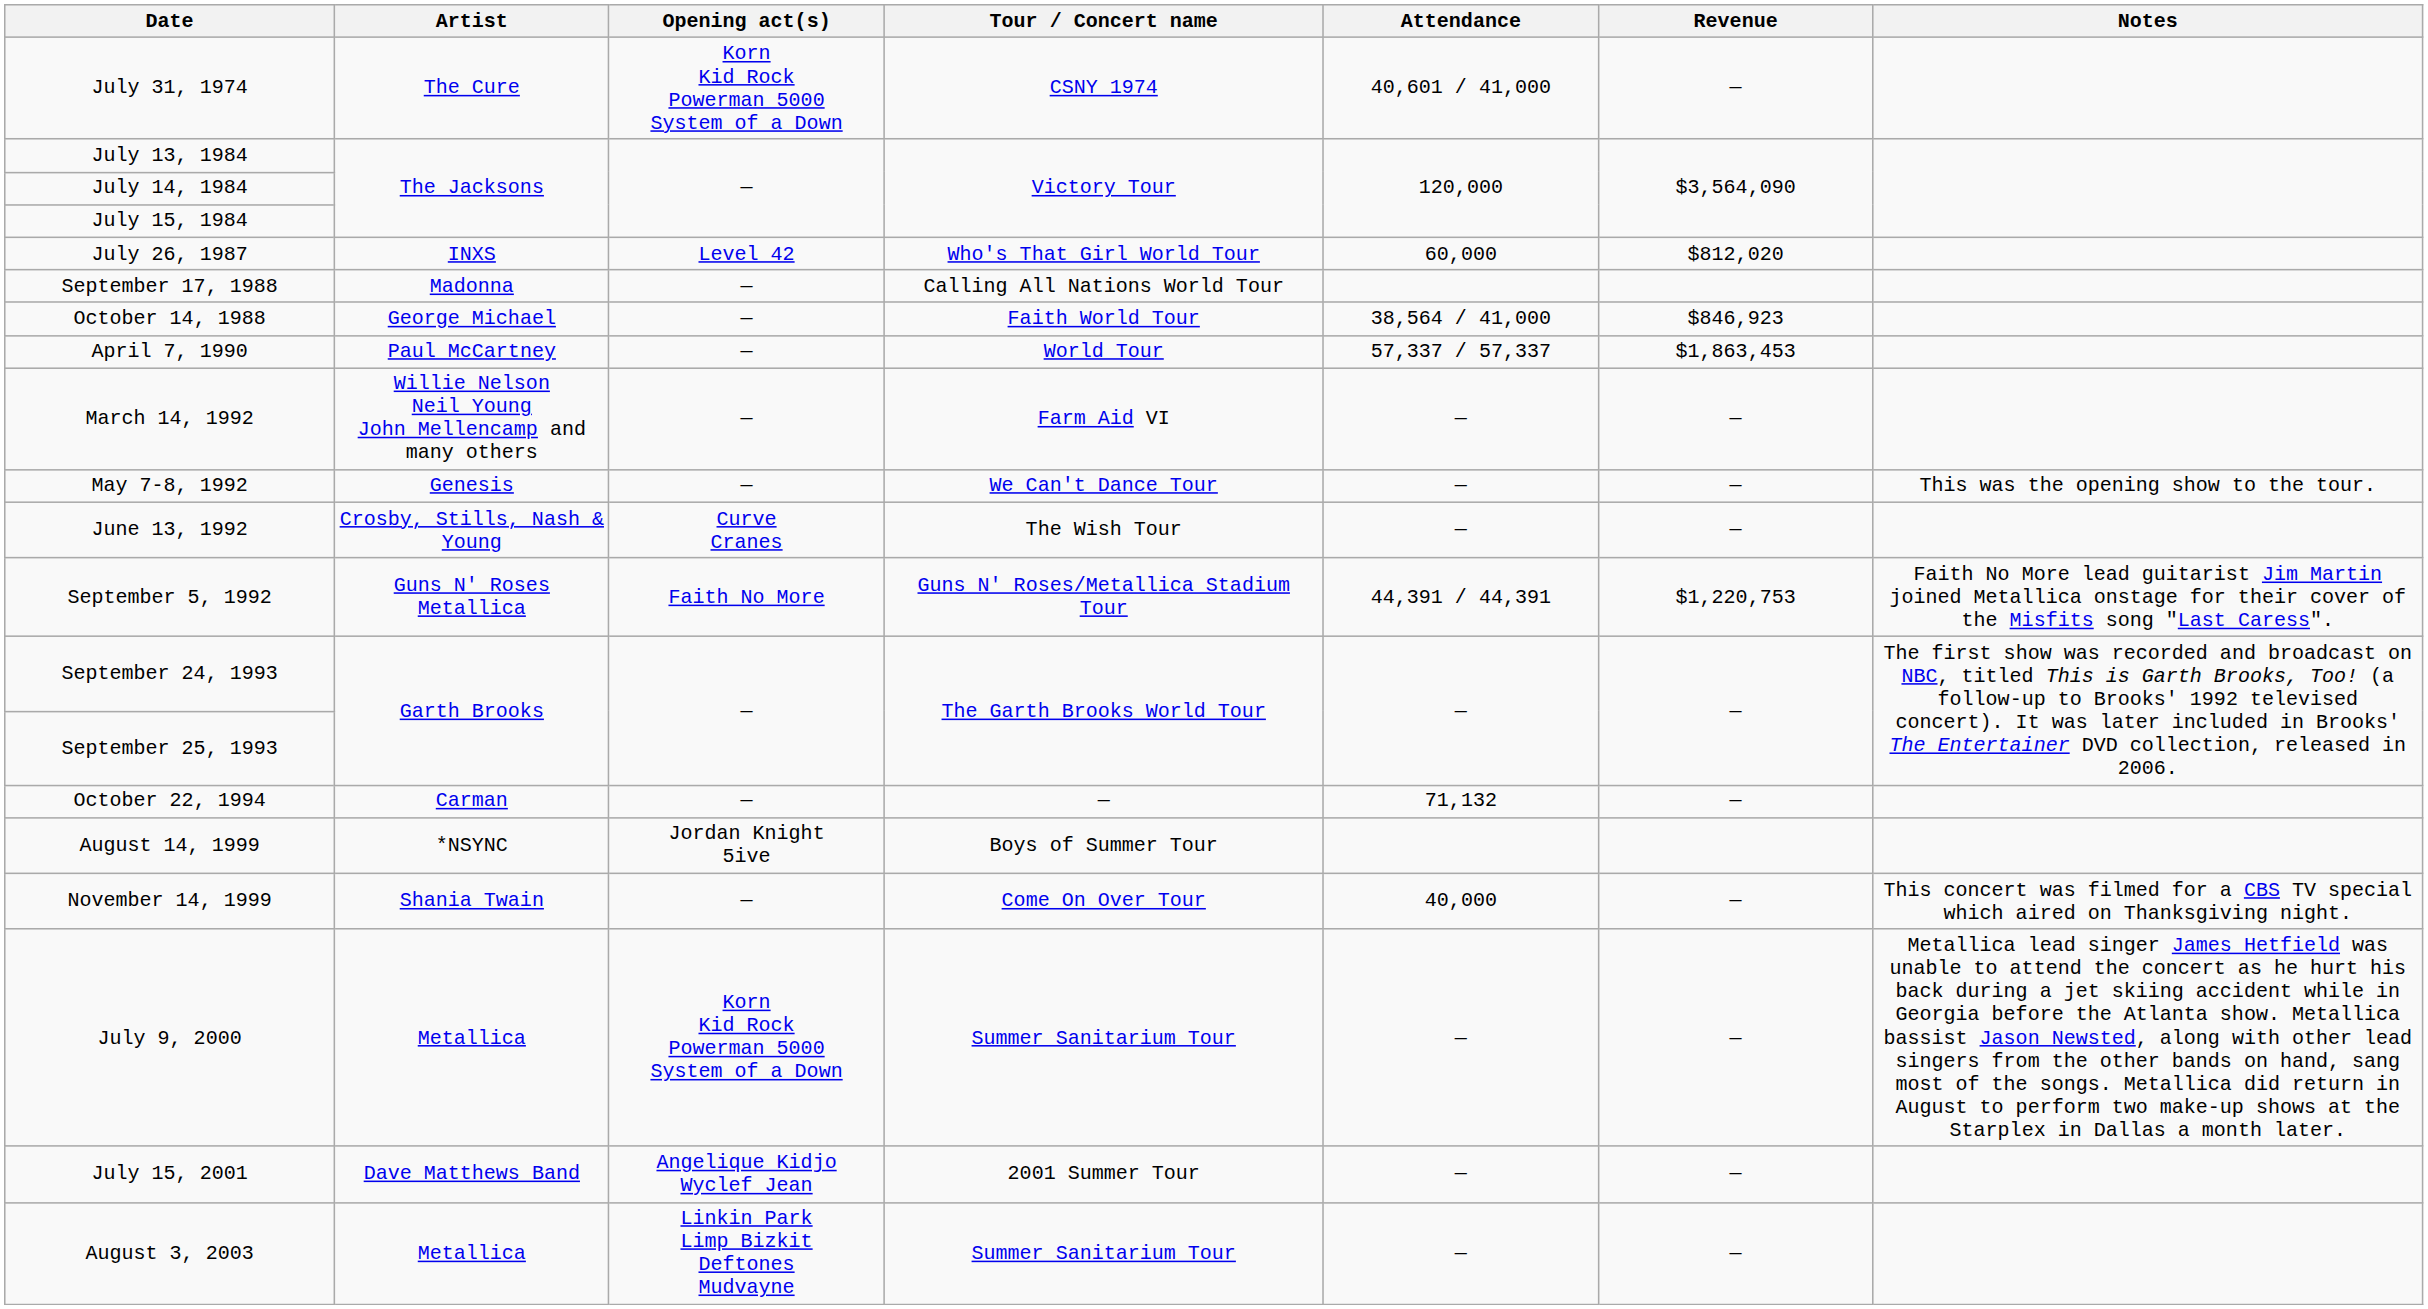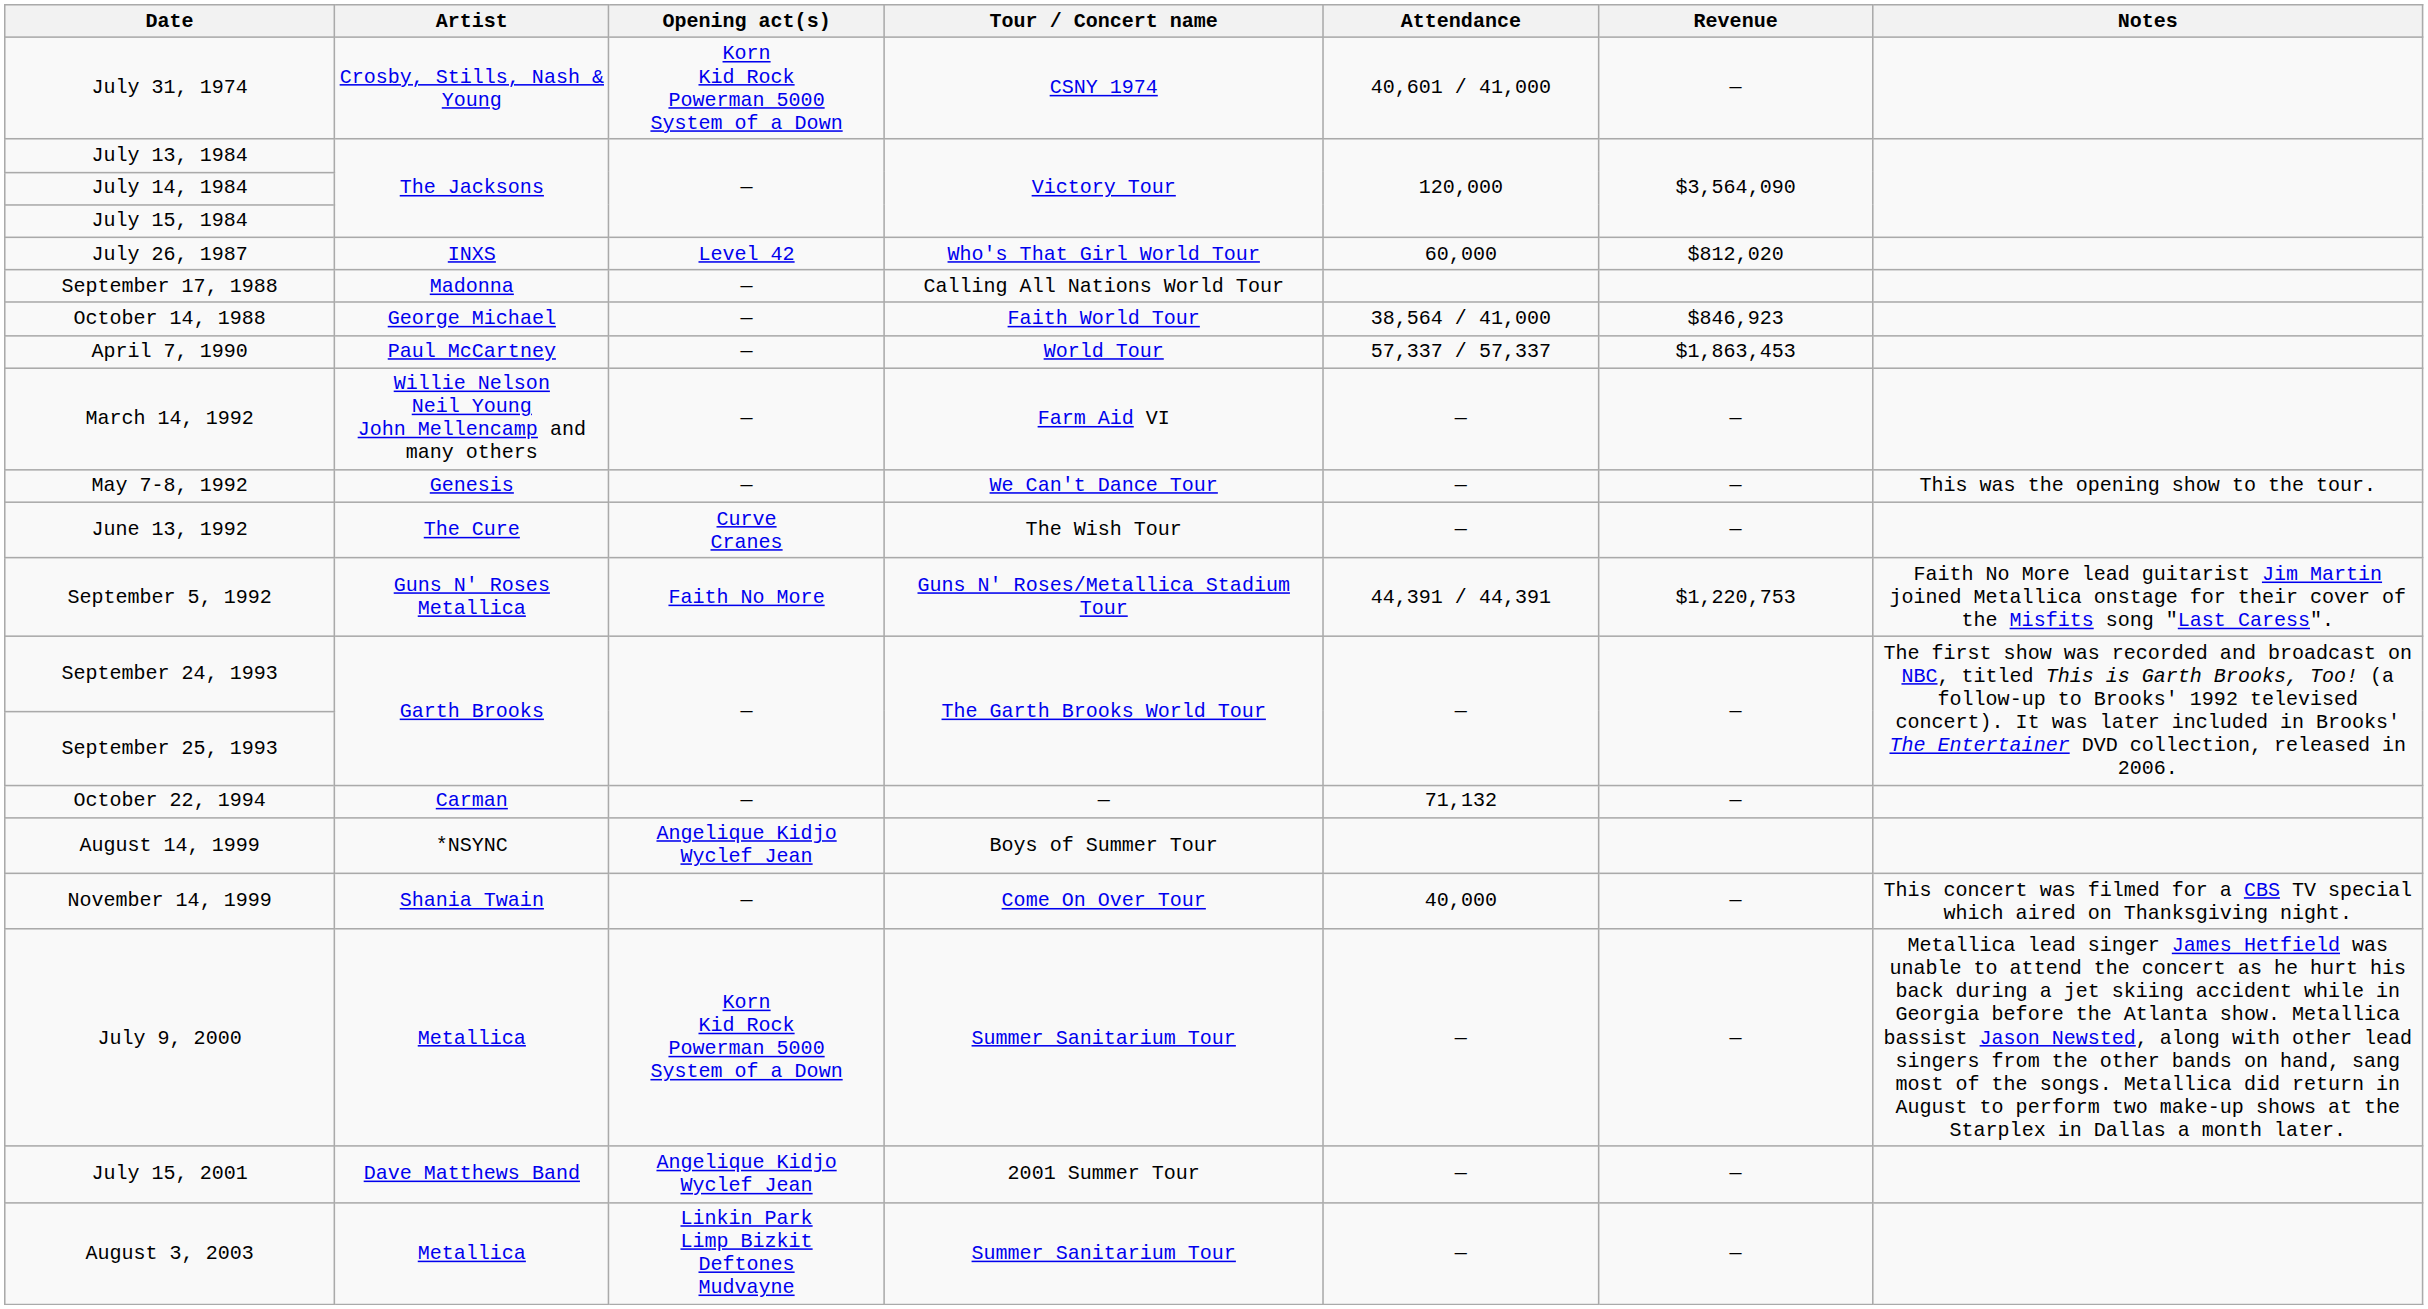(472, 88) The Cure -> (472, 88) Crosby, Stills, Nash & Young
(472, 530) Crosby, Stills, Nash & Young -> (472, 530) The Cure
(747, 845) Jordan Knight 5ive -> (747, 845) Angelique Kidjo Wyclef Jean
